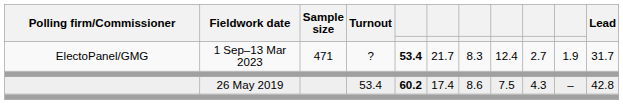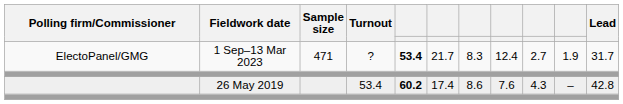(507, 85) 7.5 -> (507, 85) 7.6
